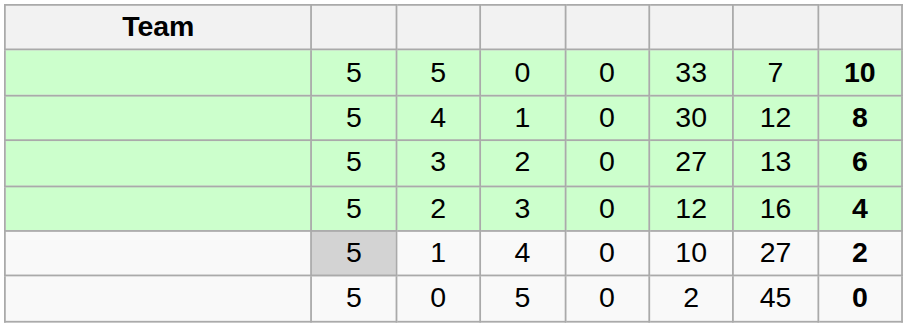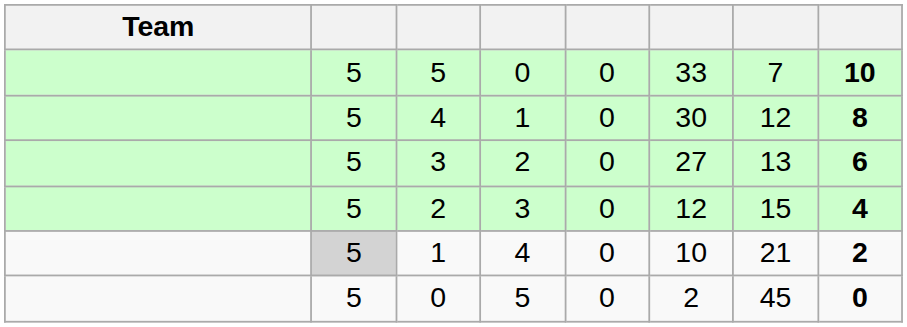(776, 207) 16 -> (776, 207) 15
(776, 252) 27 -> (776, 252) 21
